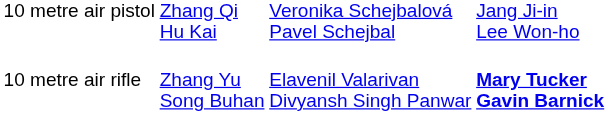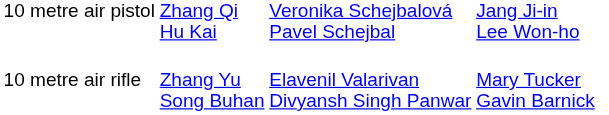(540, 90) bold -> (535, 90) normal
